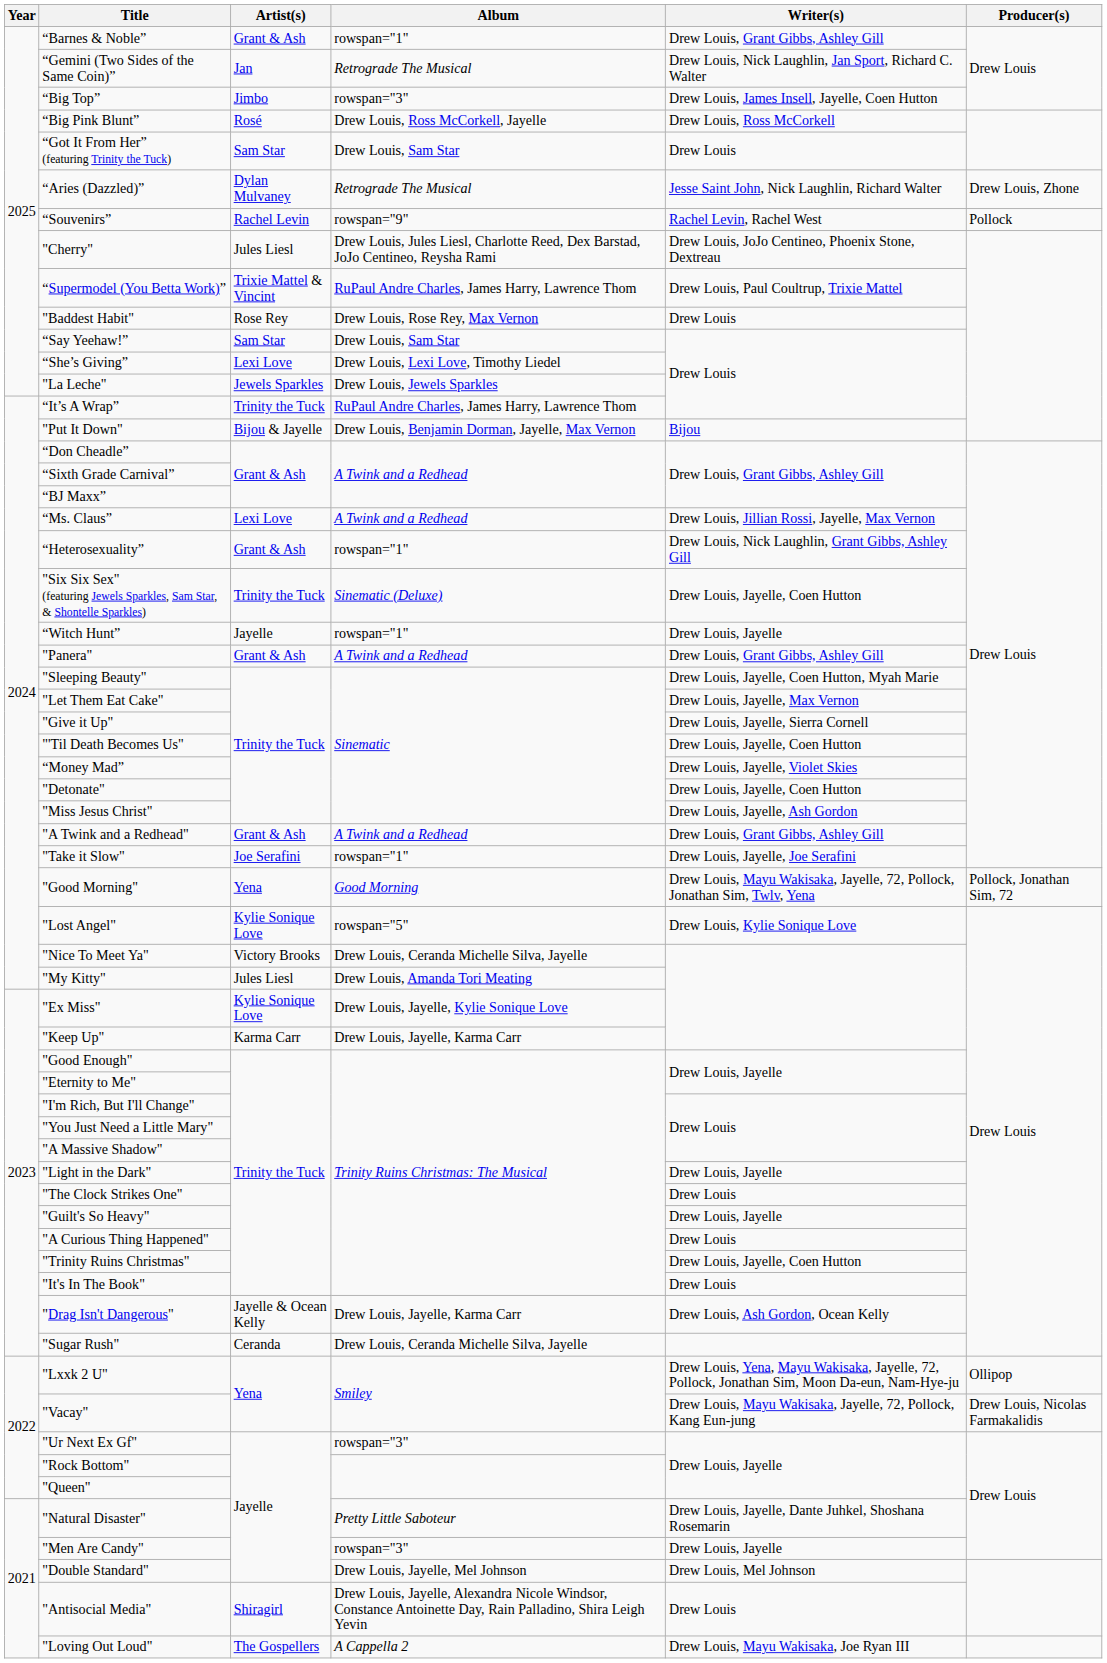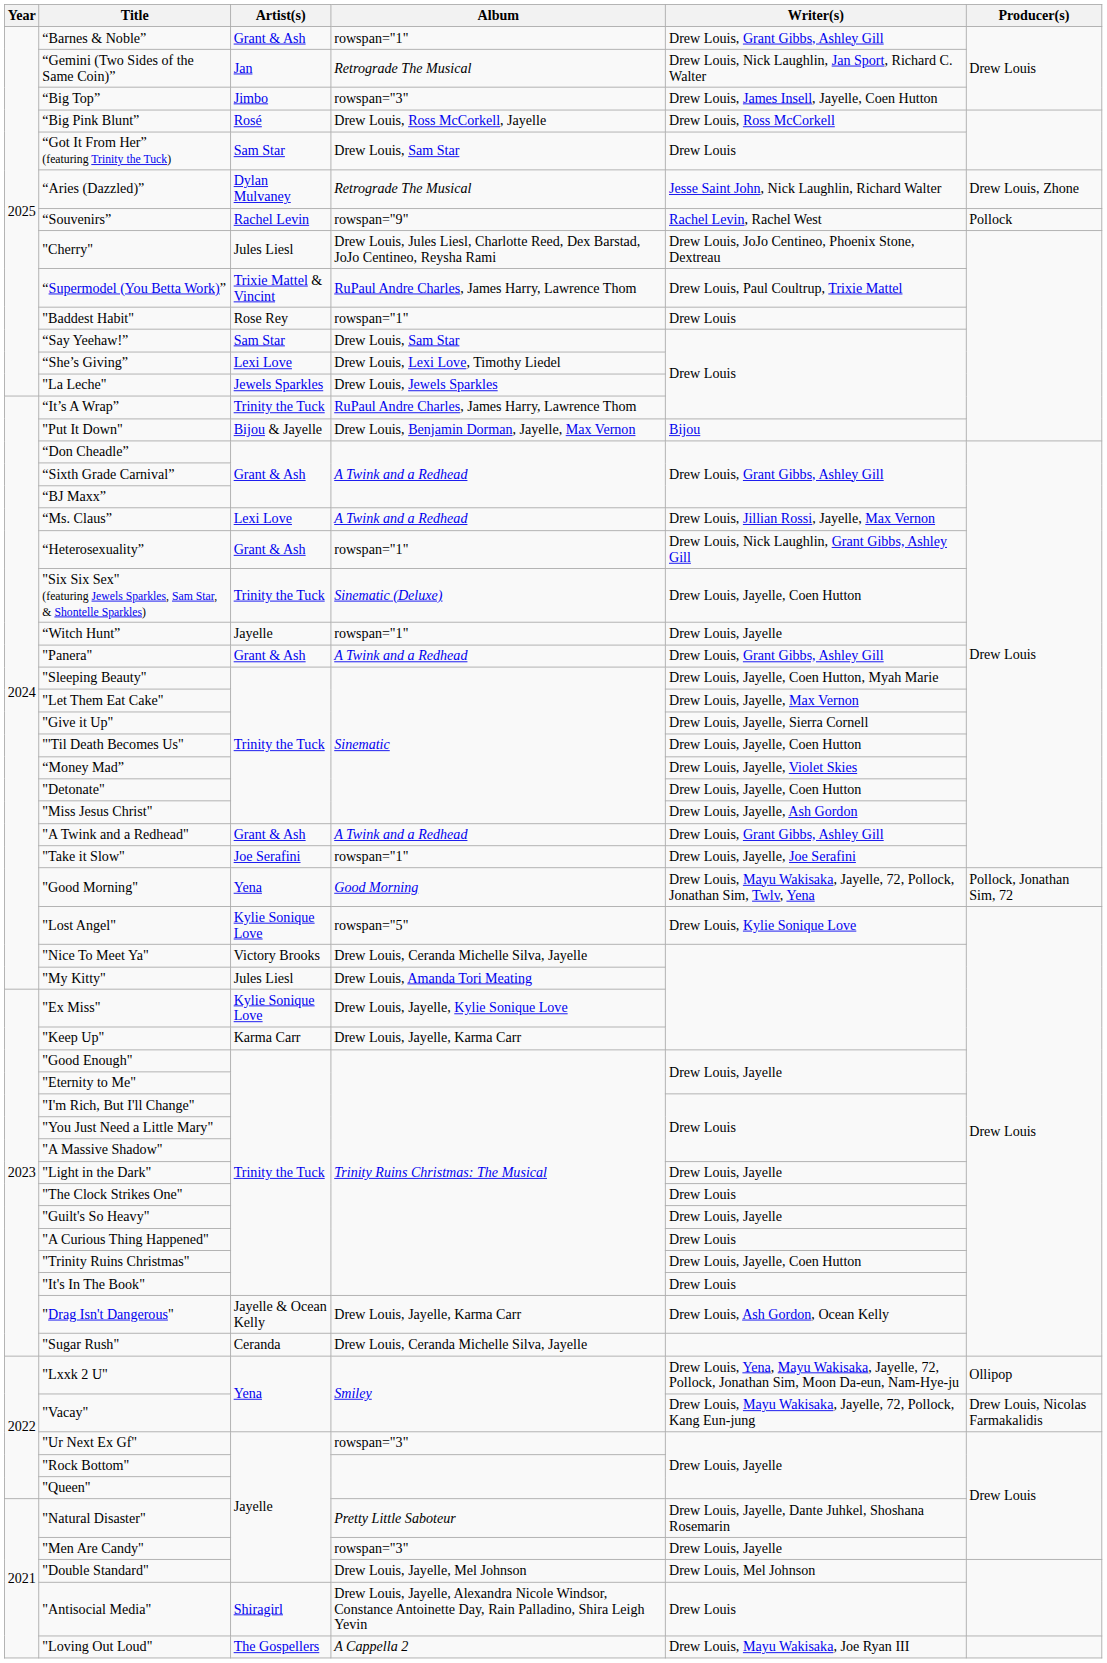(436, 318) Drew Louis, Rose Rey, Max Vernon -> (371, 318) rowspan="1"
